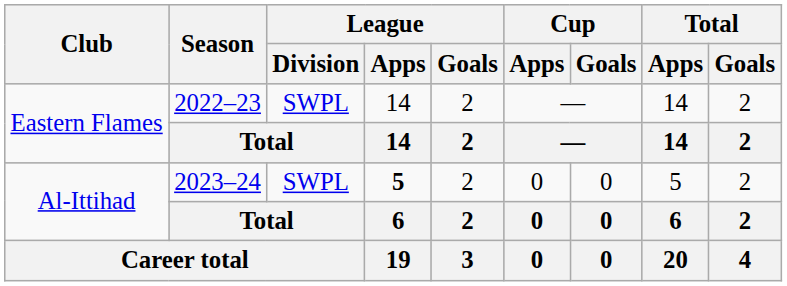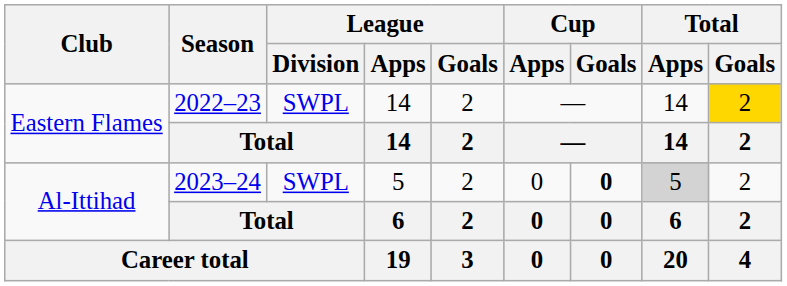(745, 102) no background -> (745, 102) gold background
(398, 181) bold -> (398, 181) normal
(606, 181) normal -> (606, 181) bold
(675, 181) no background -> (675, 181) lightgrey background
